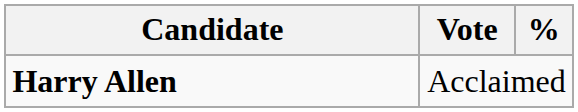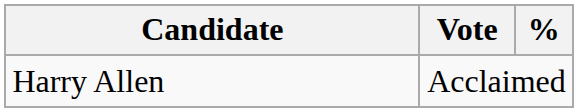(95, 80) bold -> (88, 80) normal
